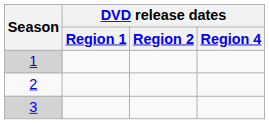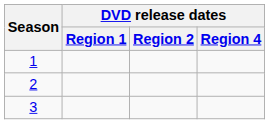(33, 61) lightgrey background -> (33, 61) no background
(33, 107) lightgrey background -> (33, 107) no background
